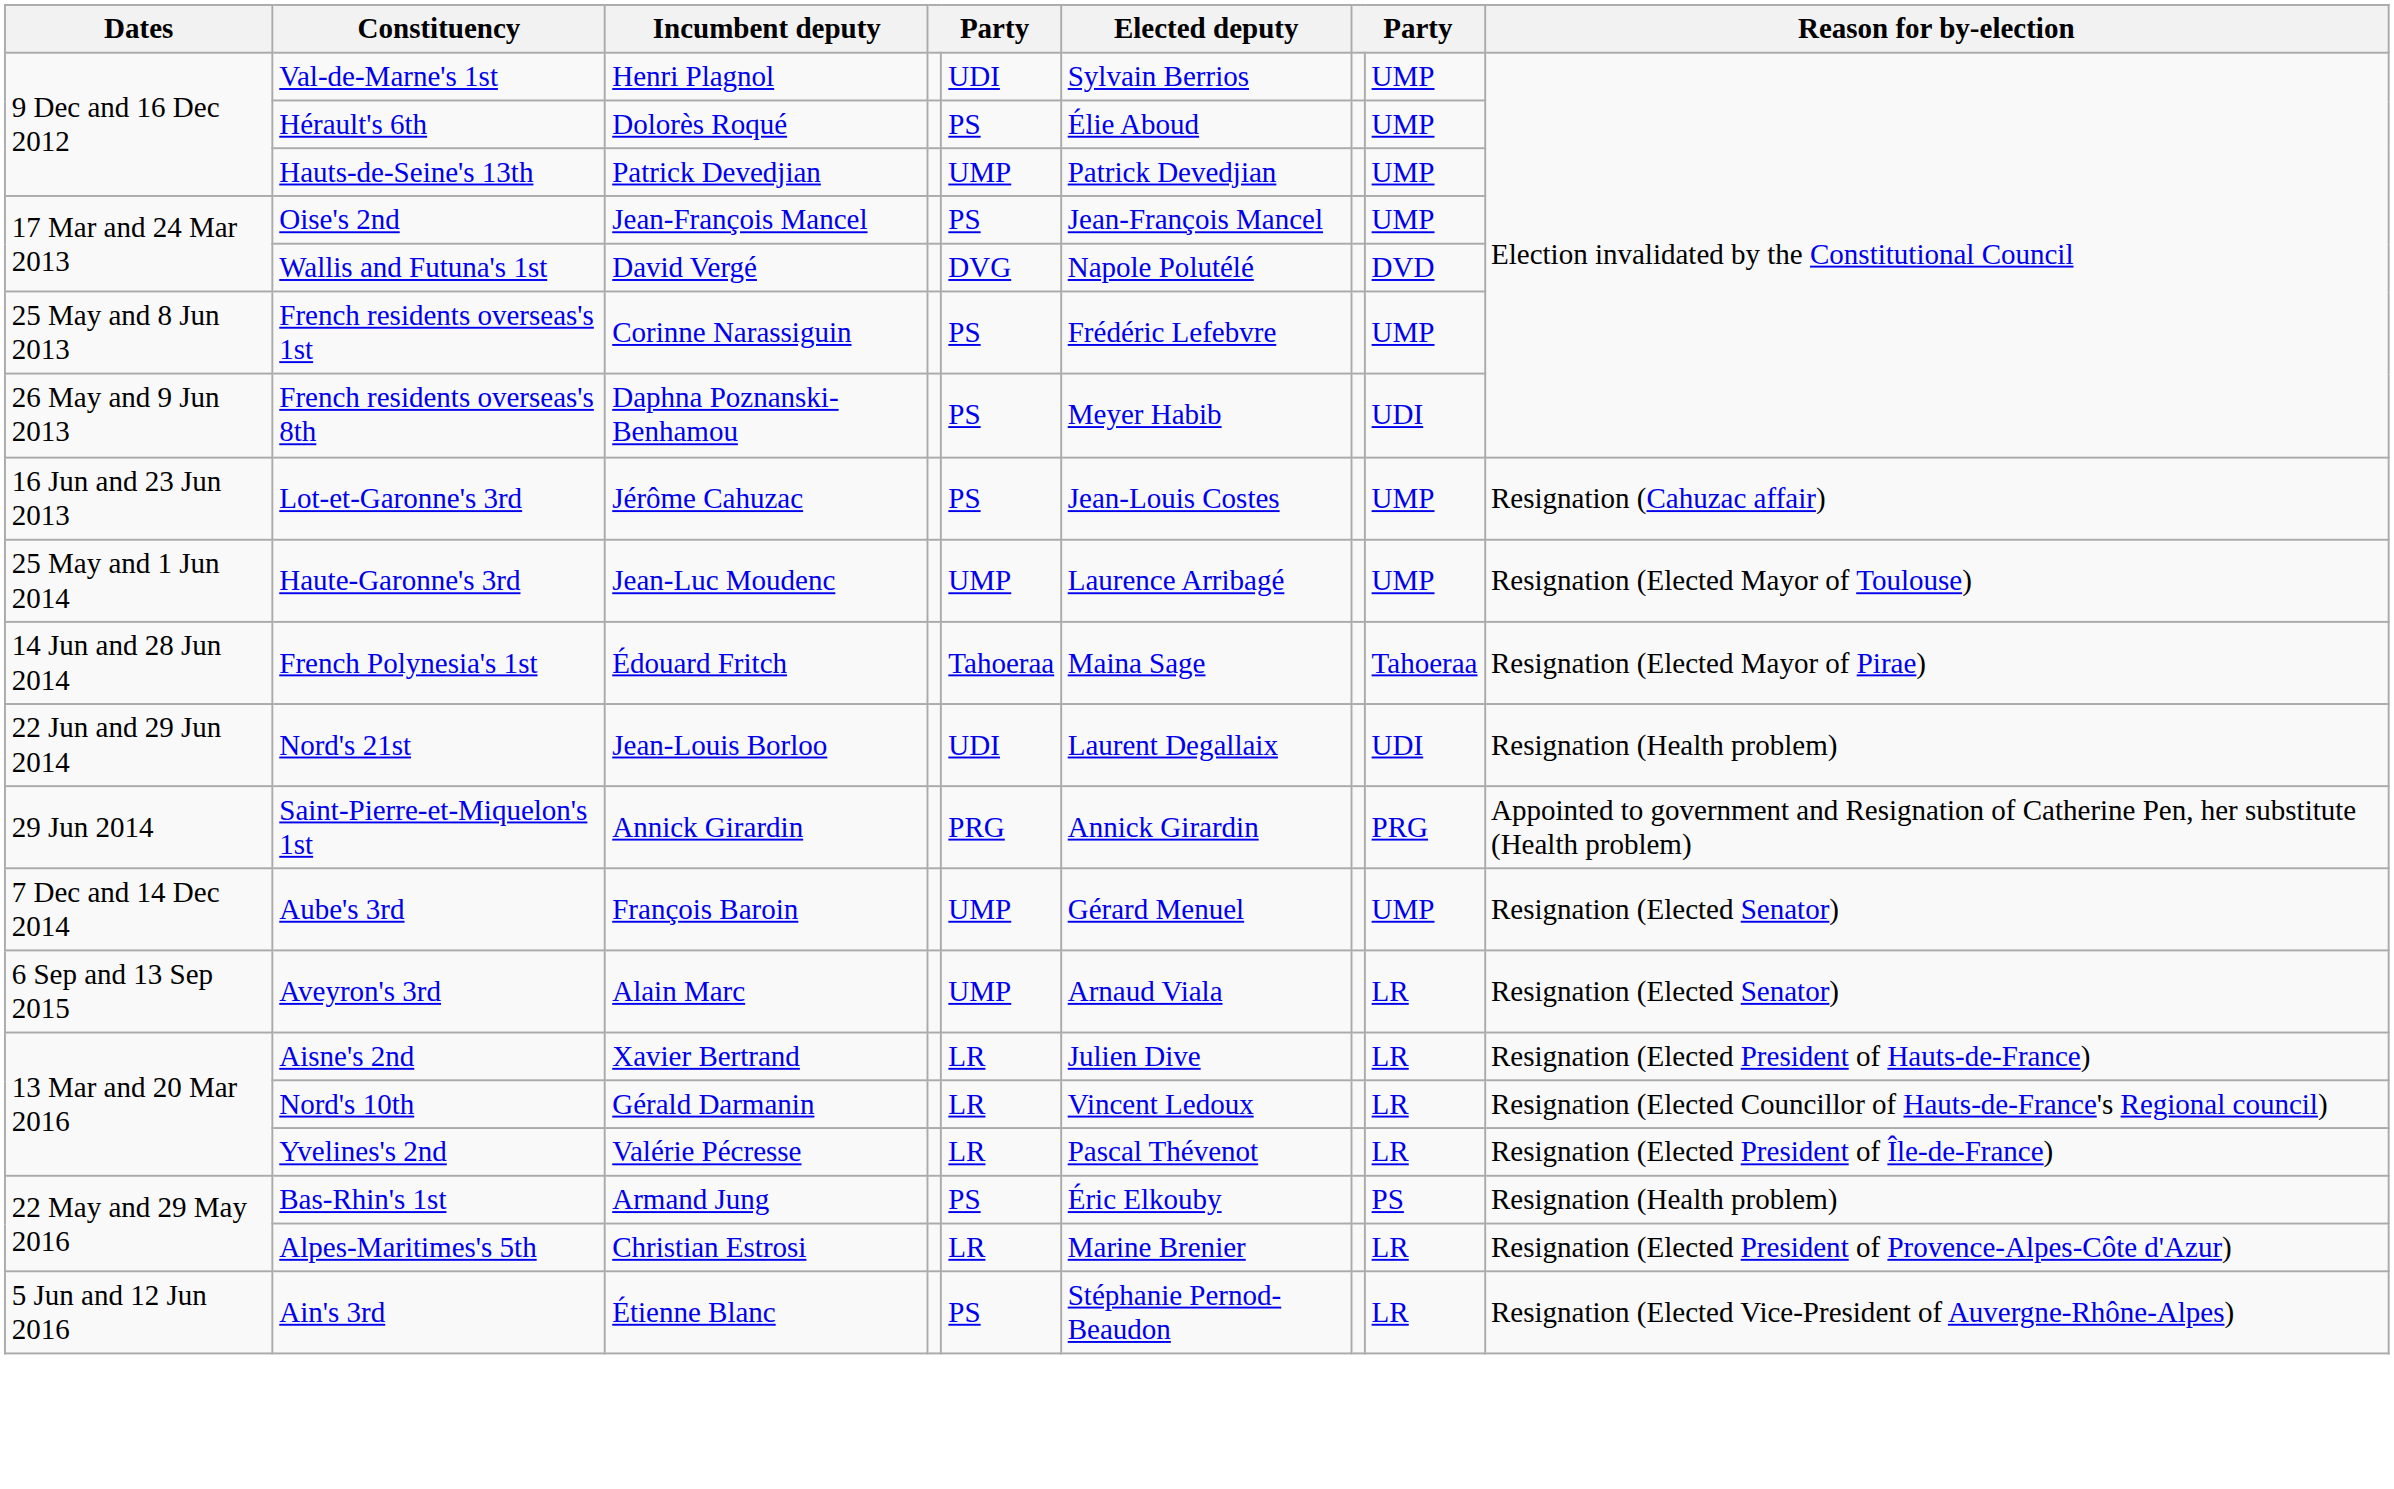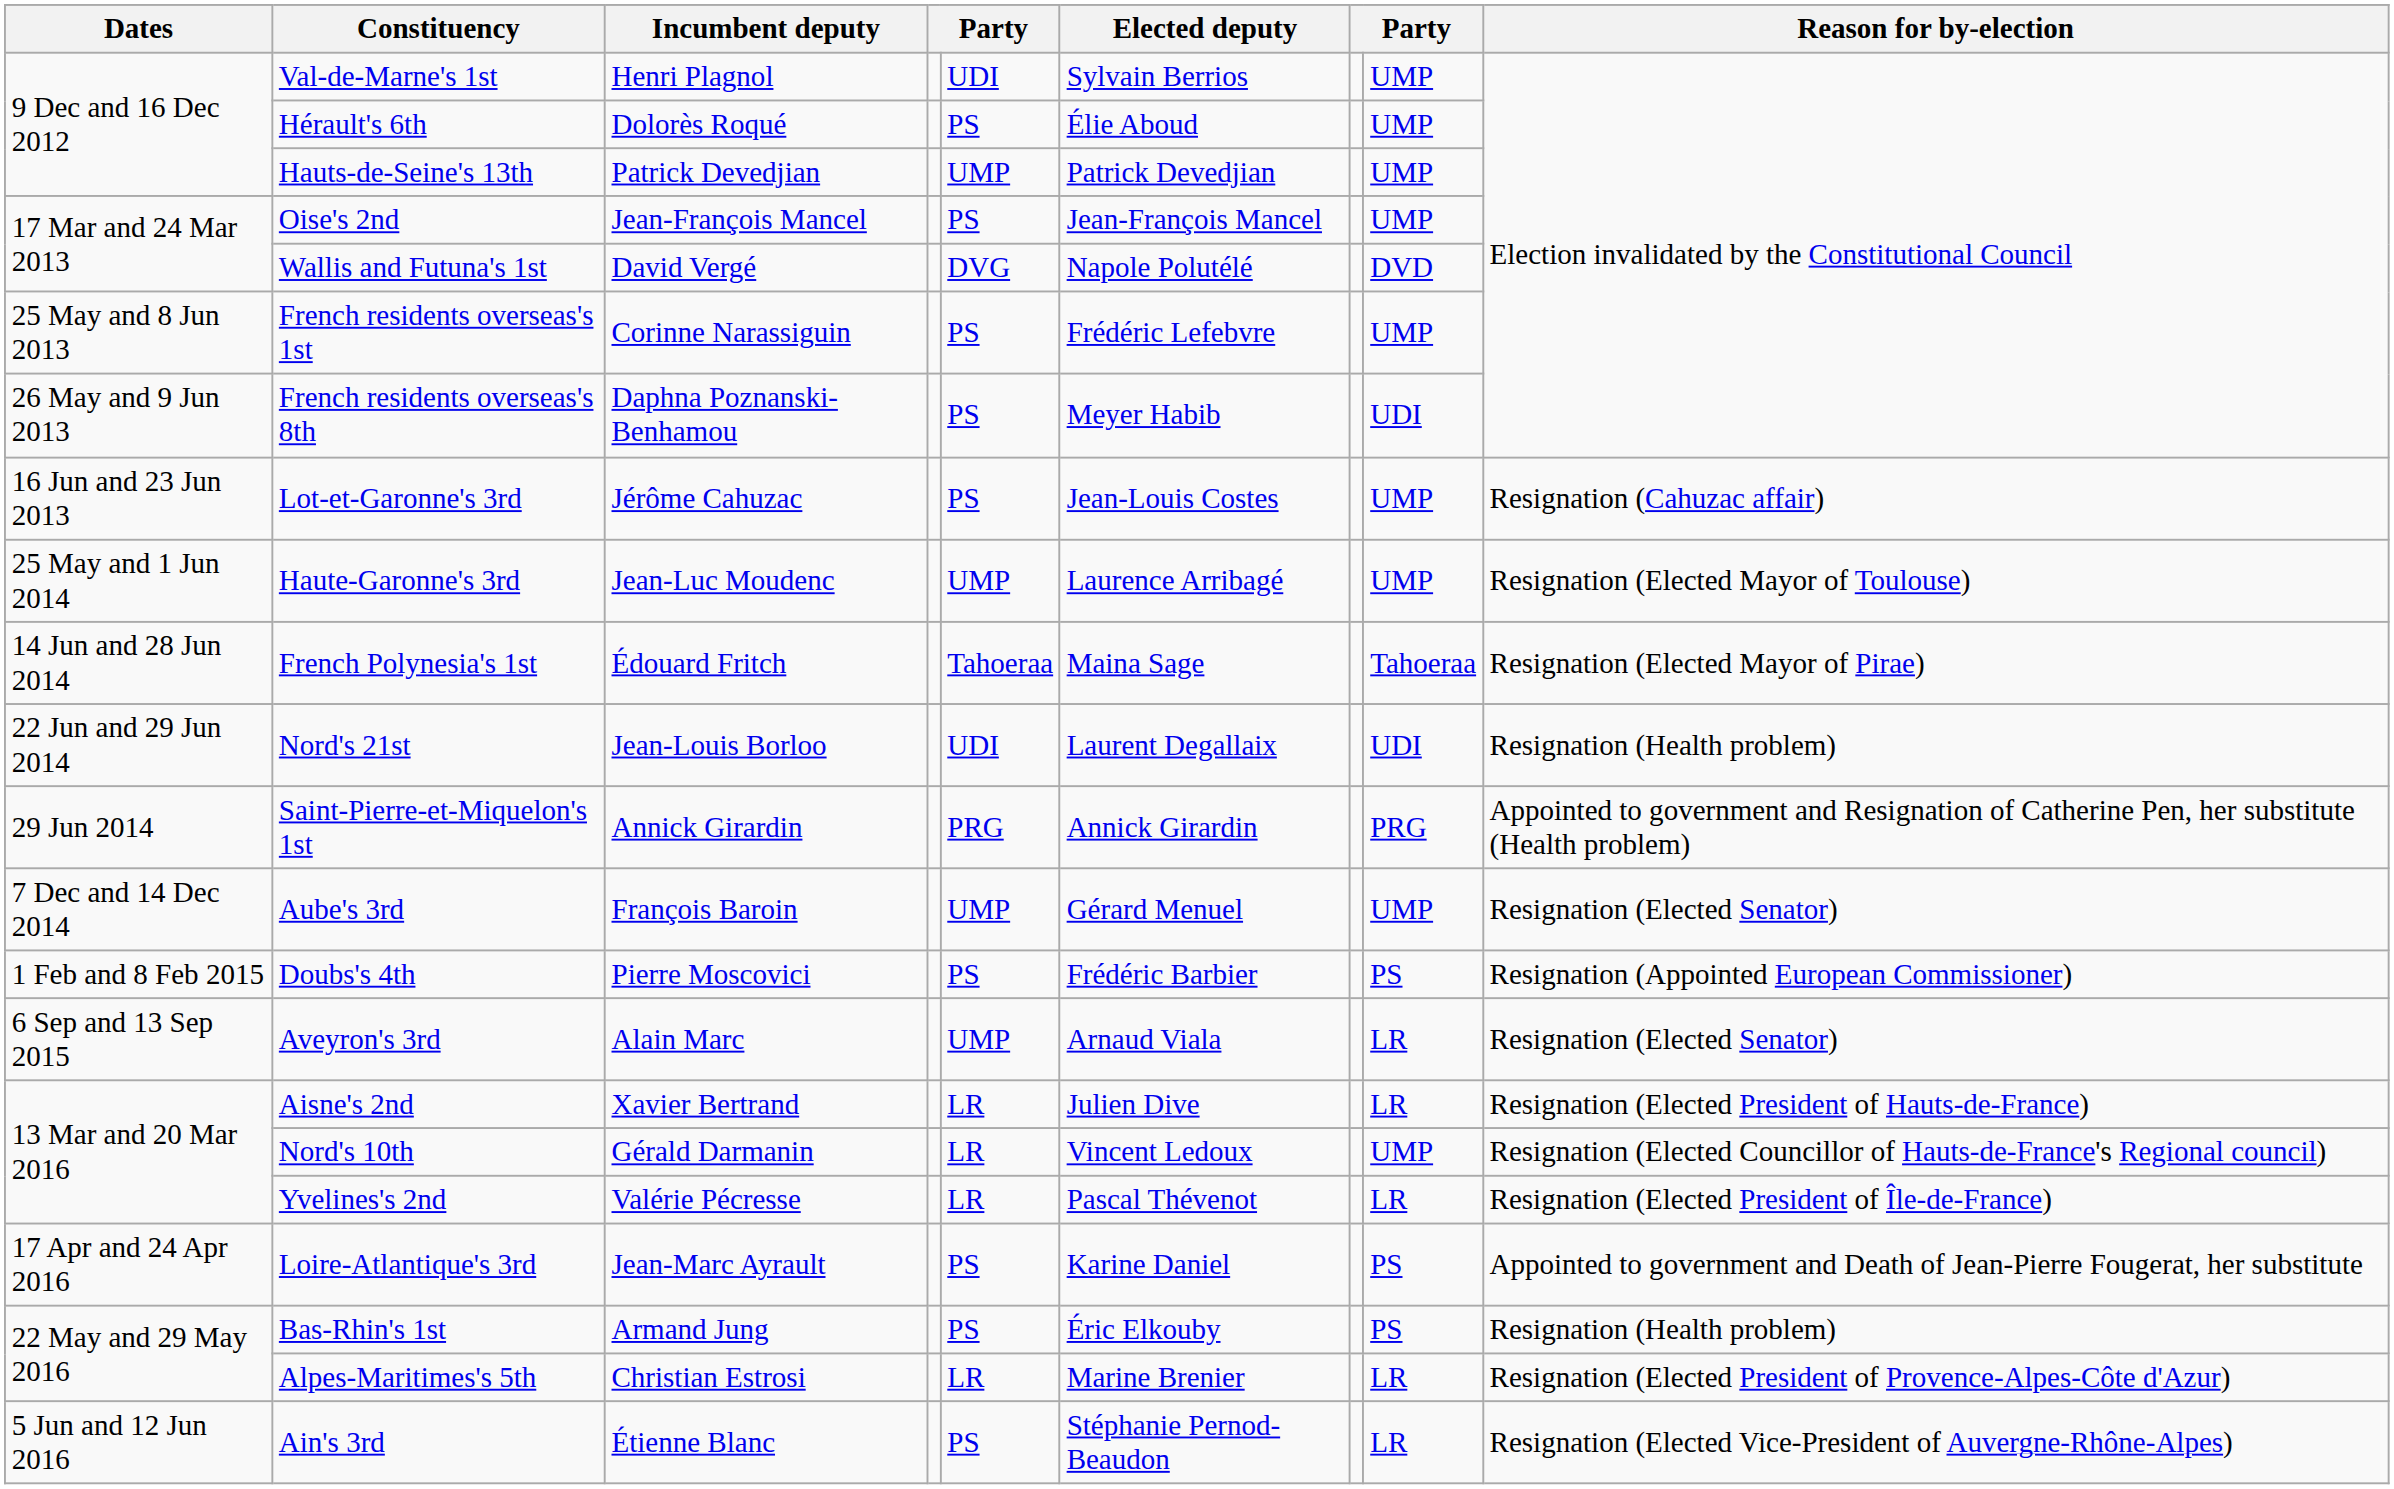+ row: (347, 973)
(1390, 1103) LR -> (1402, 1151) UMP
+ row: (408, 1264)
